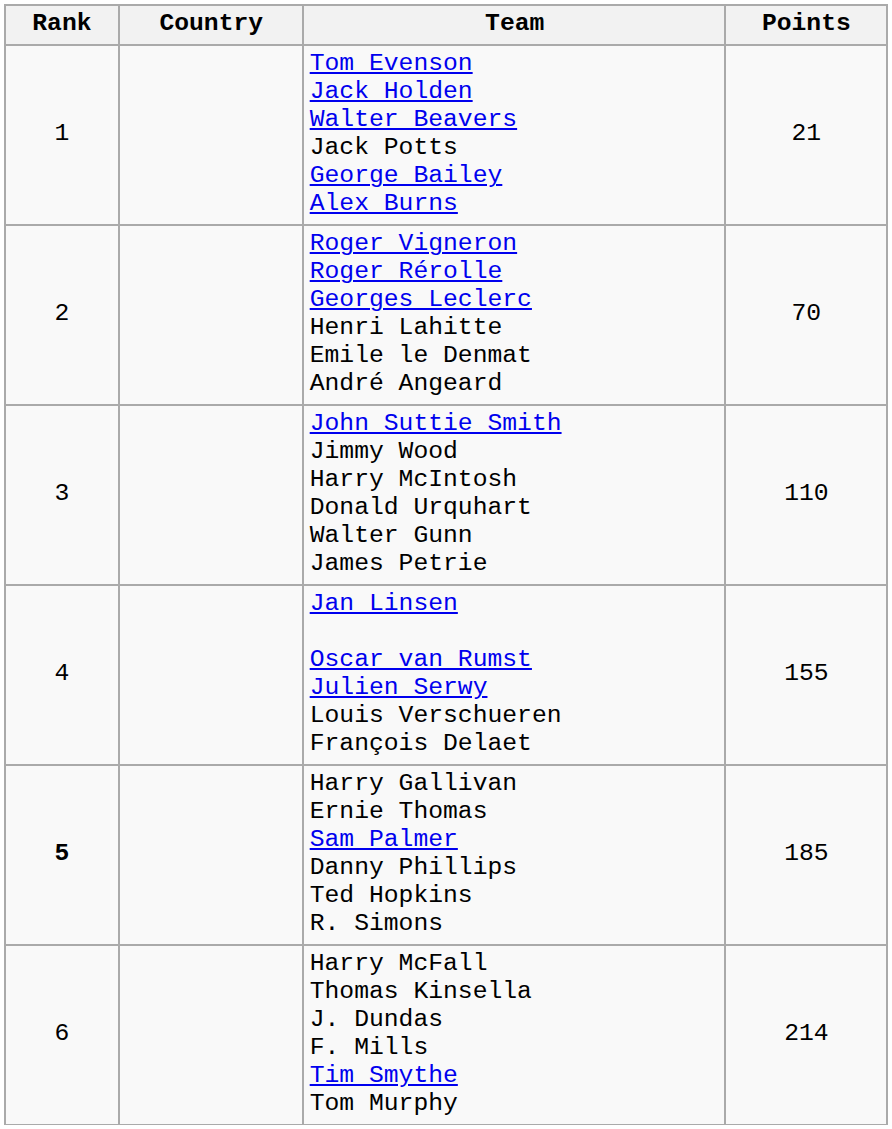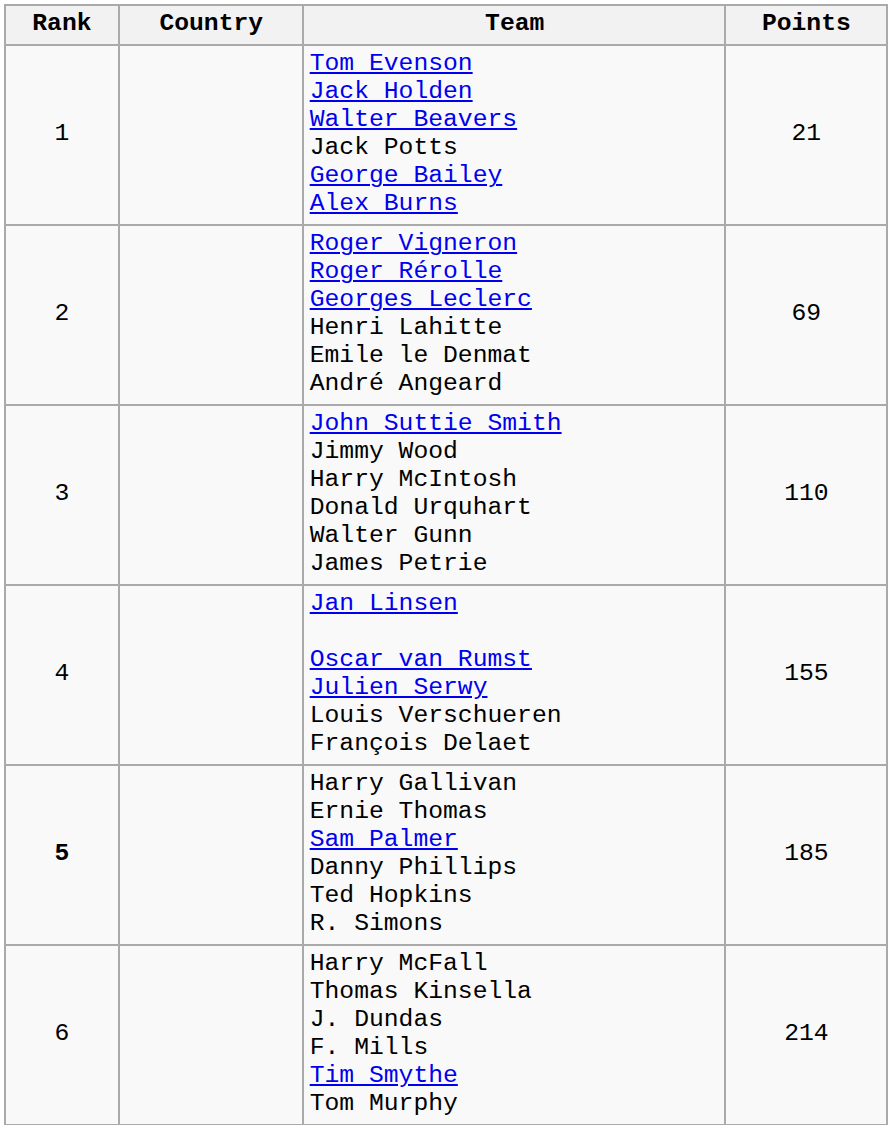(806, 315) 70 -> (806, 315) 69
